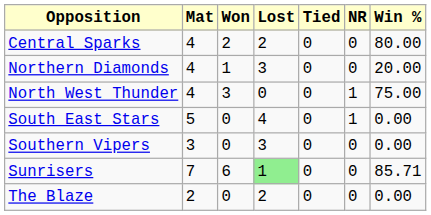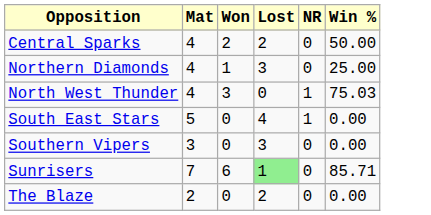- column: (322, 17)
(398, 43) 80.00 -> (353, 43) 50.00
(398, 69) 20.00 -> (353, 69) 25.00
(398, 94) 75.00 -> (353, 94) 75.03
